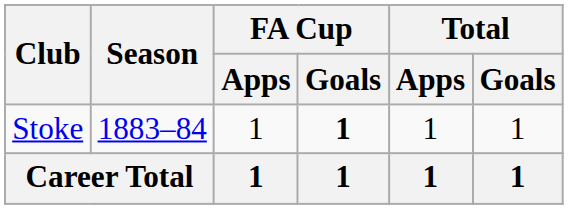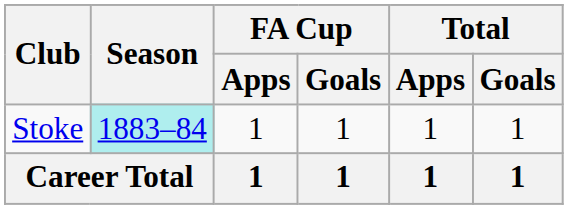(152, 128) no background -> (152, 128) paleturquoise background
(343, 128) bold -> (343, 128) normal
